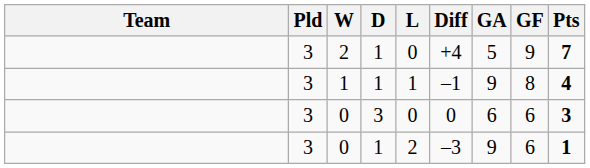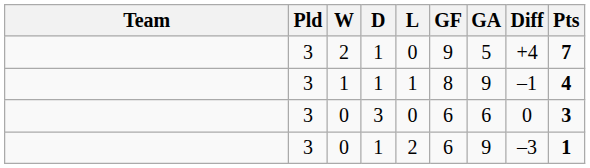columns swapped: (530, 20) <-> (451, 20)
